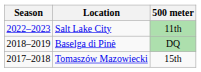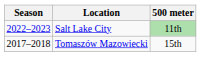- row: (85, 43)
